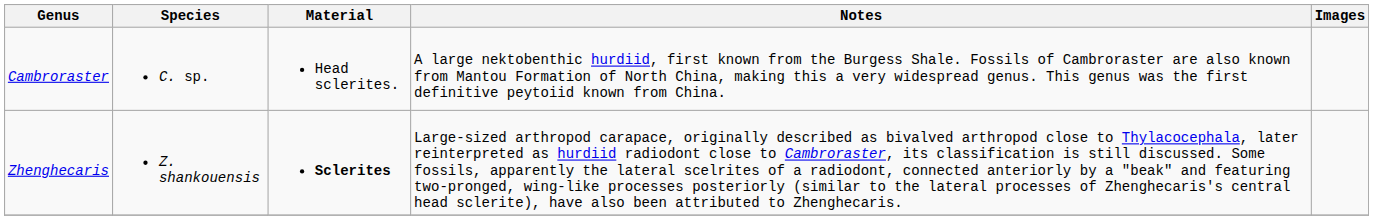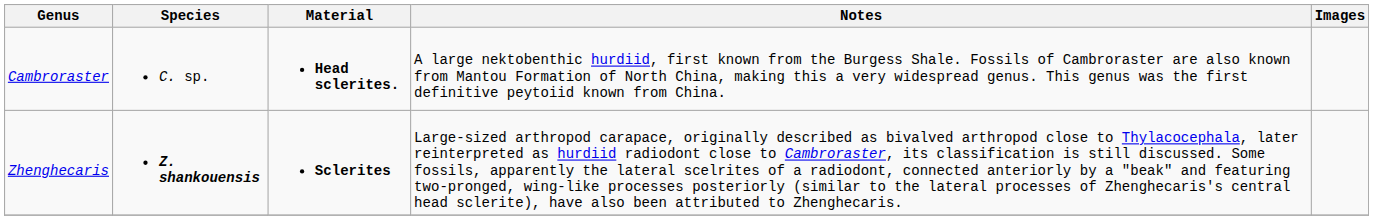(340, 77) normal -> (340, 77) bold
(190, 171) normal -> (190, 171) bold
